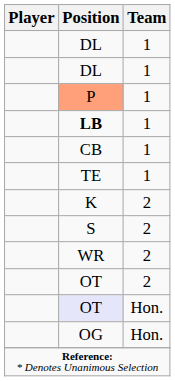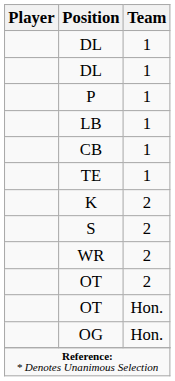(91, 96) lightsalmon background -> (91, 96) no background
(91, 123) bold -> (91, 123) normal
(91, 307) lavender background -> (91, 307) no background
